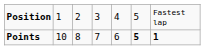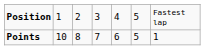(136, 38) bold -> (136, 38) normal
(156, 38) bold -> (156, 38) normal
